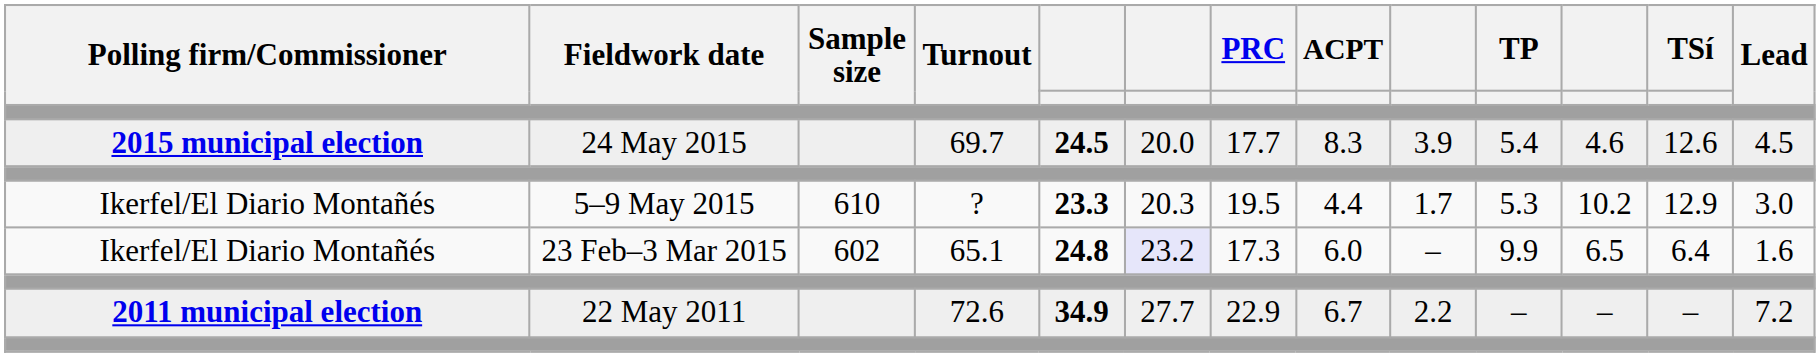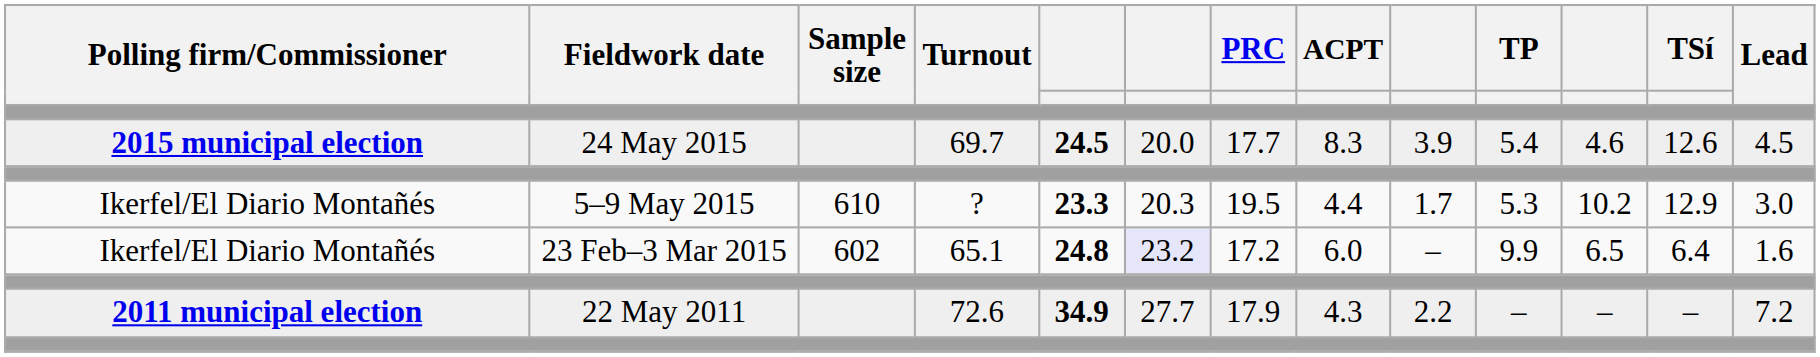(1253, 251) 17.3 -> (1253, 251) 17.2
(1253, 312) 22.9 -> (1253, 312) 17.9
(1343, 312) 6.7 -> (1343, 312) 4.3
